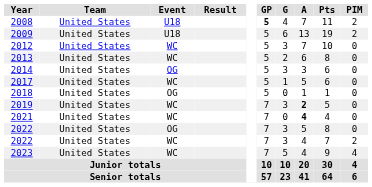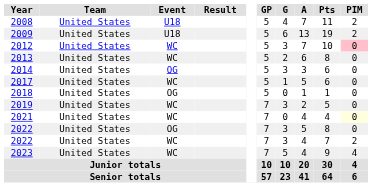(266, 22) bold -> (266, 22) normal
(354, 46) no background -> (354, 46) pink background
(304, 105) bold -> (304, 105) normal
(304, 117) bold -> (304, 117) normal
(354, 117) no background -> (354, 117) lightyellow background
